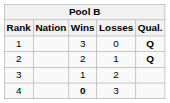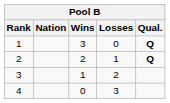(83, 91) bold -> (83, 91) normal
